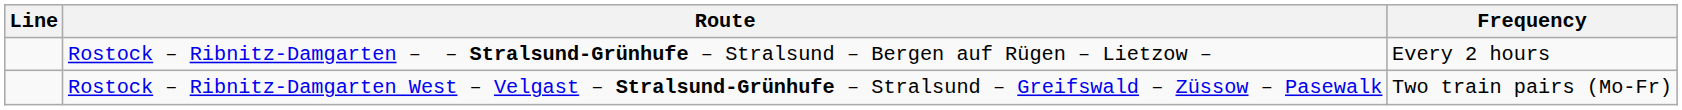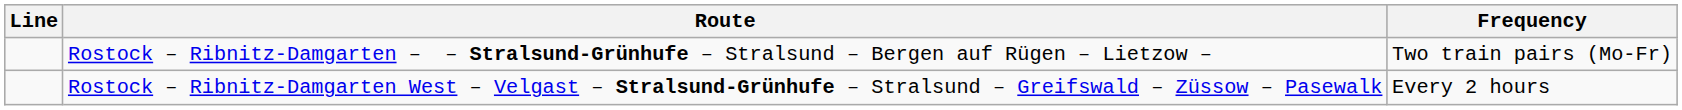(1471, 54) Every 2 hours -> (1532, 54) Two train pairs (Mo-Fr)
(1532, 87) Two train pairs (Mo-Fr) -> (1471, 87) Every 2 hours
